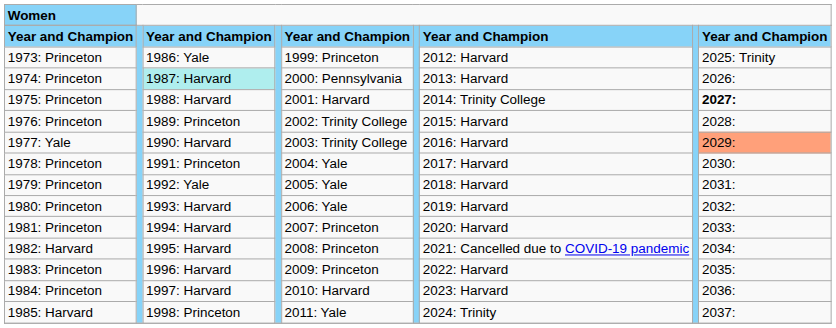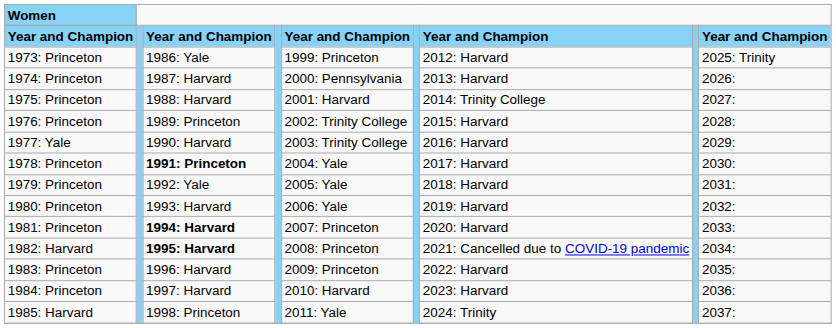(189, 78) paleturquoise background -> (189, 78) no background
(719, 100) bold -> (719, 100) normal
(719, 142) lightsalmon background -> (719, 142) no background
(193, 163) normal -> (196, 163) bold
(189, 227) normal -> (191, 227) bold
(189, 248) normal -> (191, 248) bold
